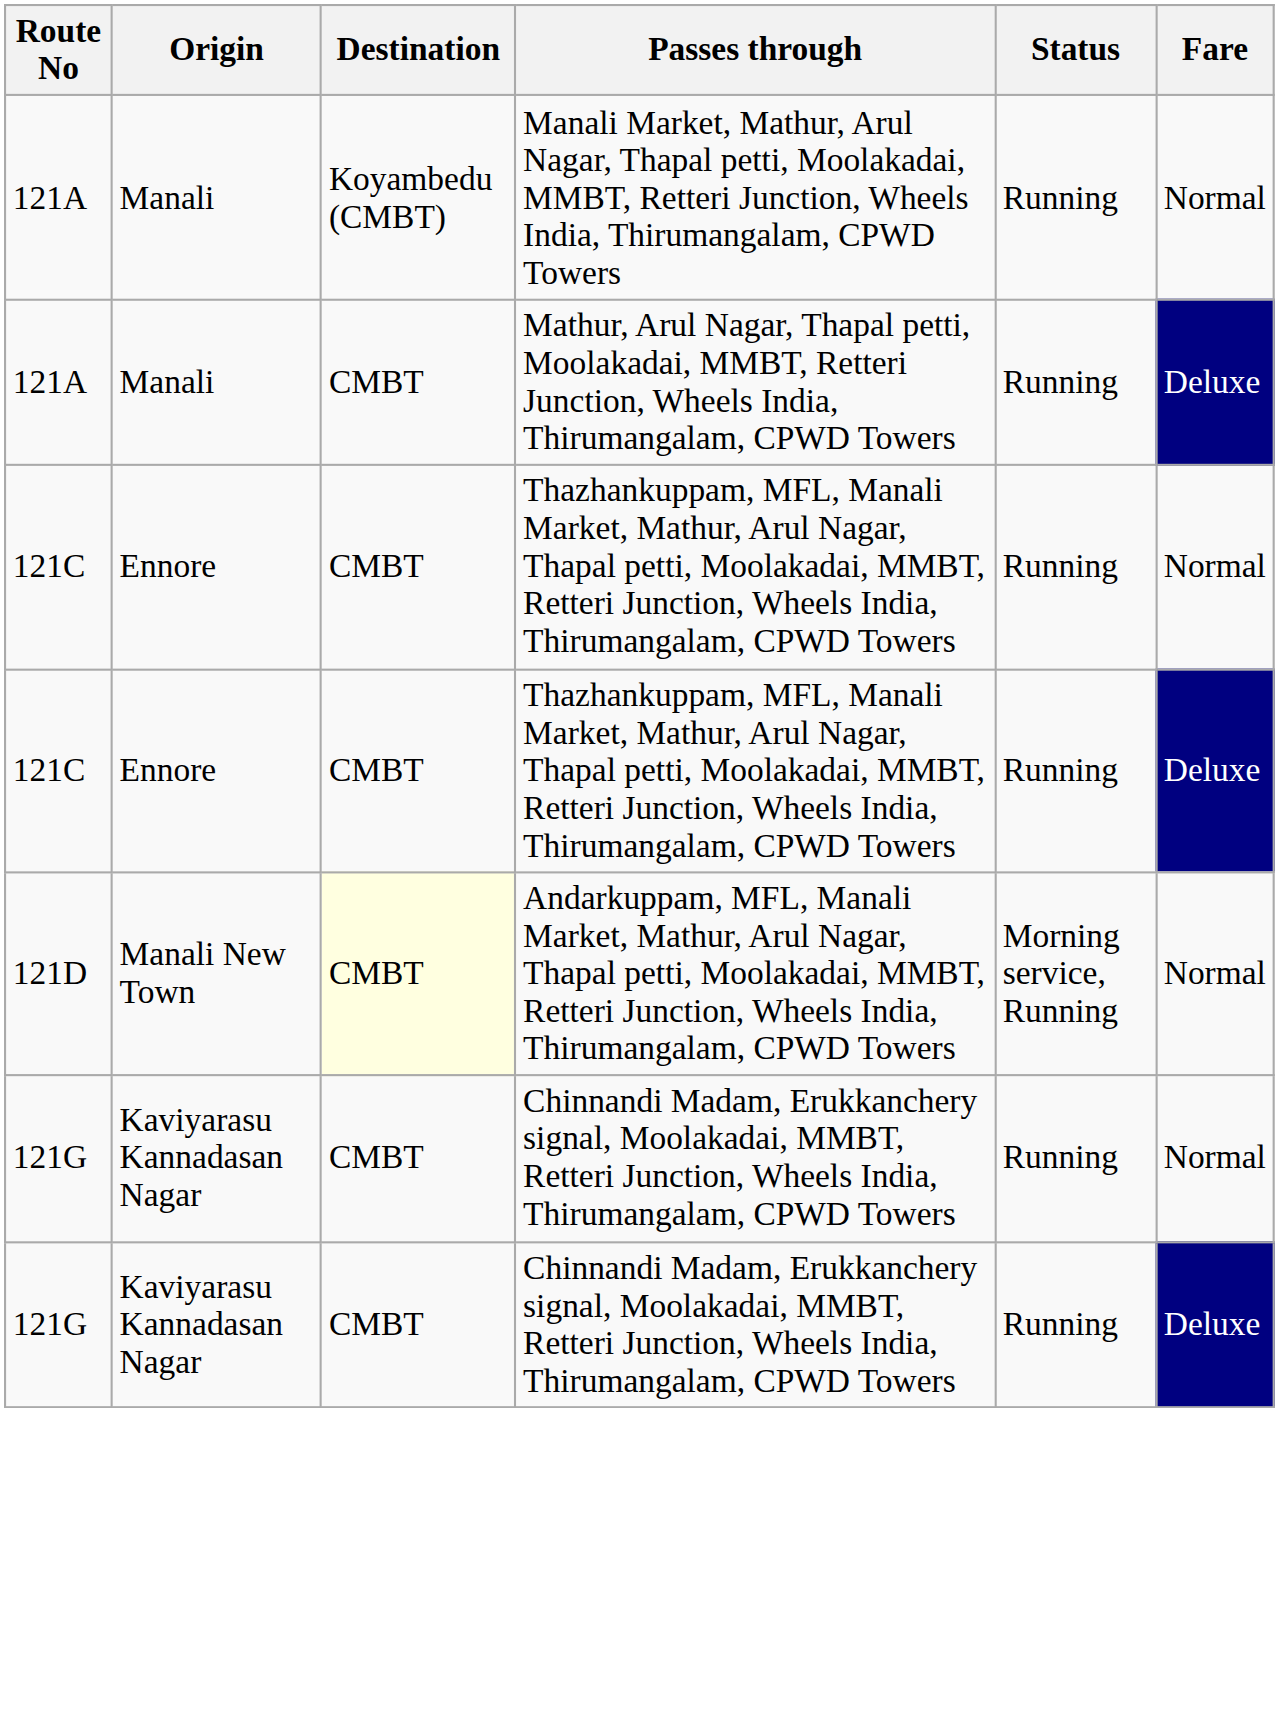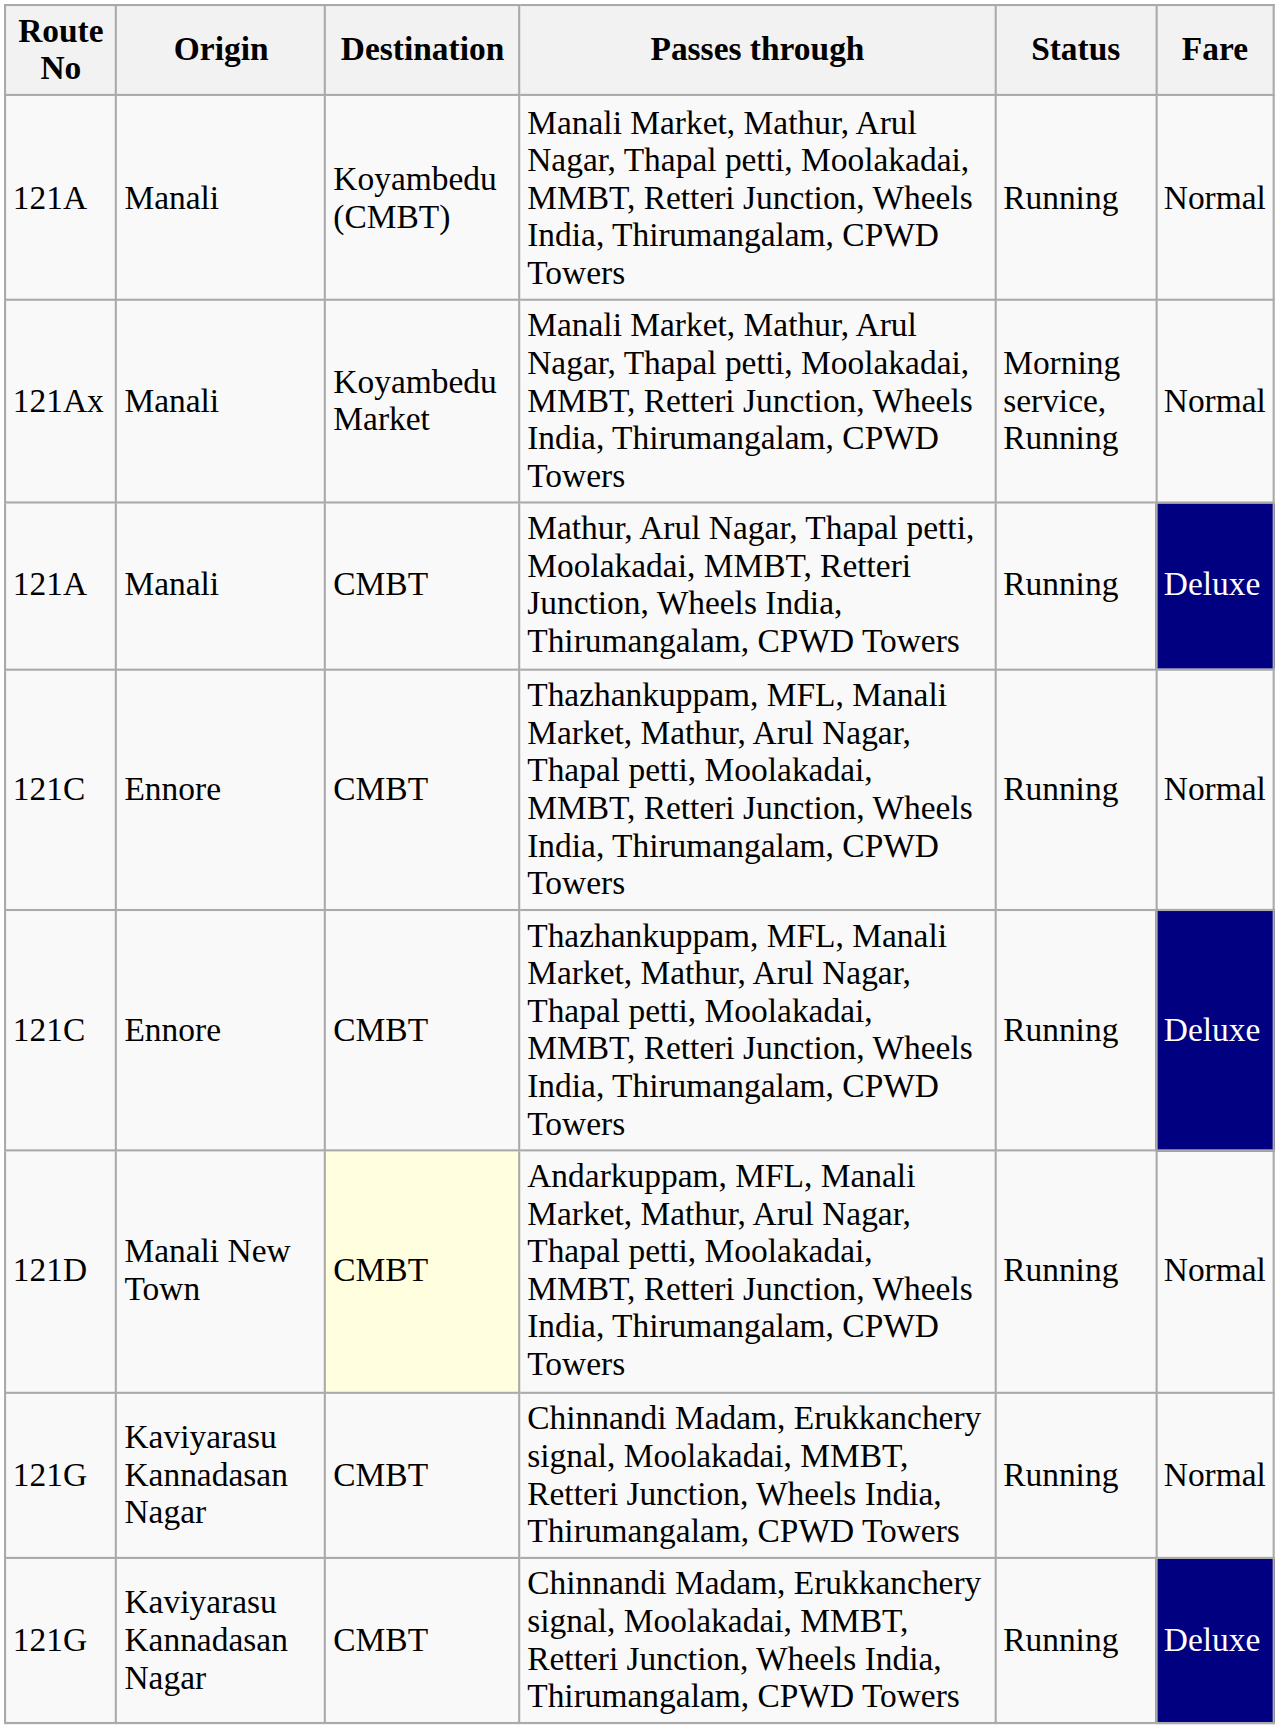+ row: (58, 400)
(1061, 973) Morning service, Running -> (1061, 1270) Running
